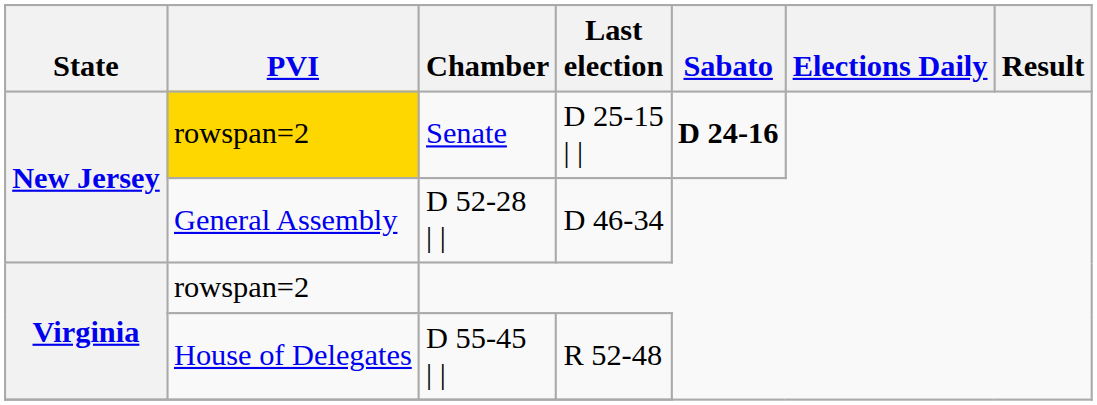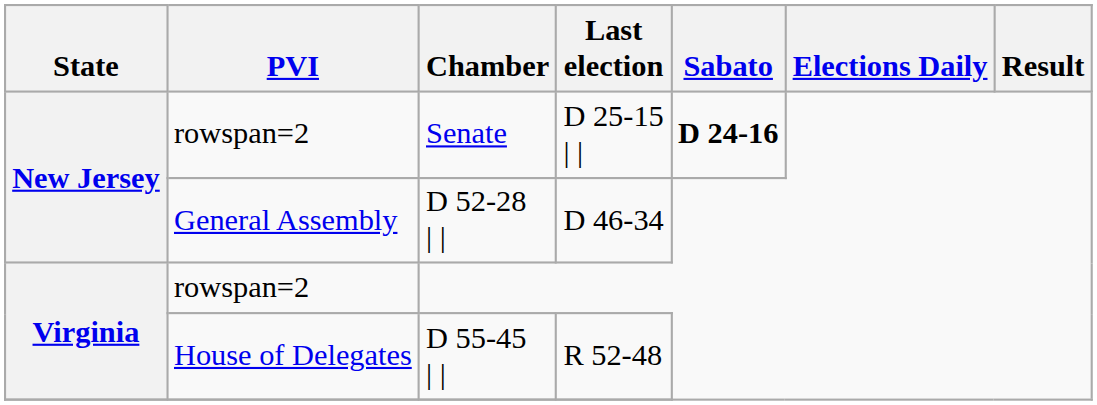(242, 133) gold background -> (242, 133) no background
